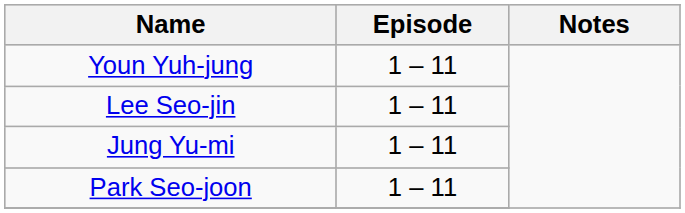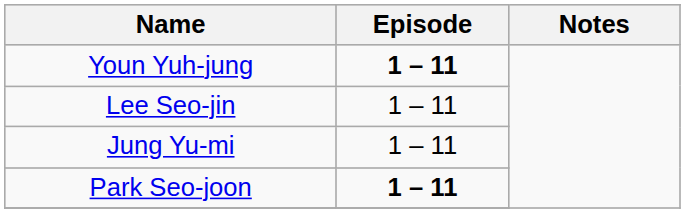(422, 65) normal -> (422, 65) bold
(422, 187) normal -> (422, 187) bold
